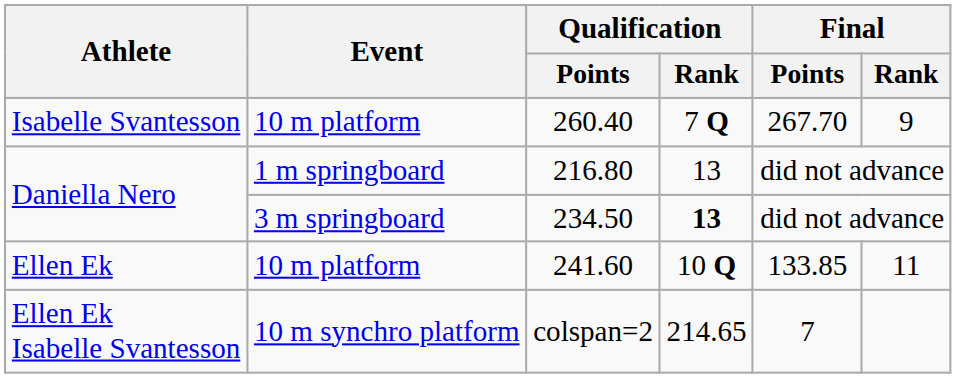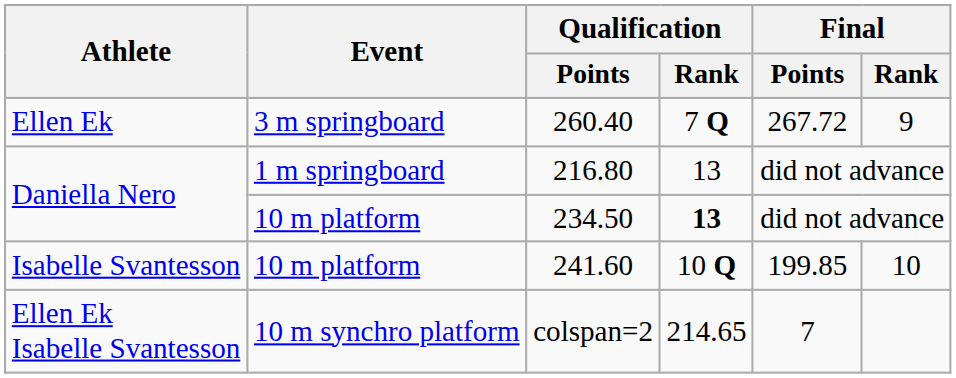(126, 122) Isabelle Svantesson -> (62, 122) Ellen Ek
(337, 122) 10 m platform -> (349, 122) 3 m springboard
(807, 122) 267.70 -> (807, 122) 267.72
(349, 218) 3 m springboard -> (337, 218) 10 m platform
(62, 266) Ellen Ek -> (126, 266) Isabelle Svantesson
(807, 266) 133.85 -> (807, 266) 199.85
(906, 266) 11 -> (906, 266) 10
